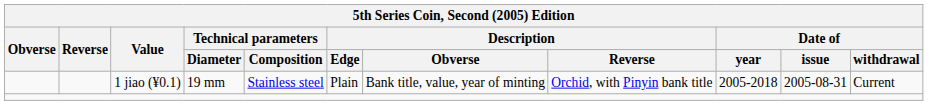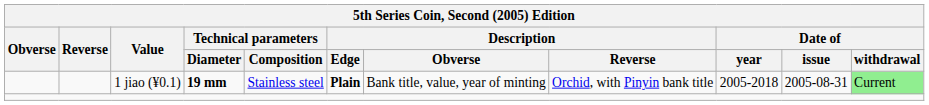(206, 83) normal -> (207, 83) bold
(344, 83) normal -> (345, 83) bold
(874, 83) no background -> (875, 83) lightgreen background
